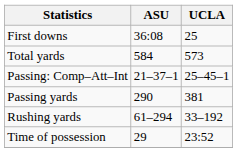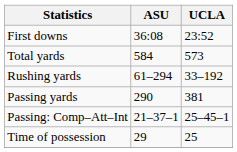(191, 35) 25 -> (199, 35) 23:52
rows swapped: (44, 116) <-> (68, 76)
(199, 137) 23:52 -> (191, 137) 25
